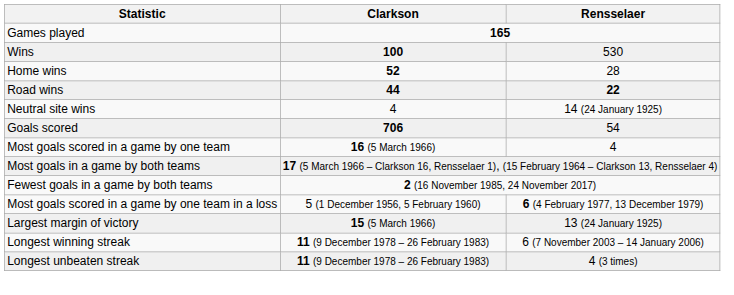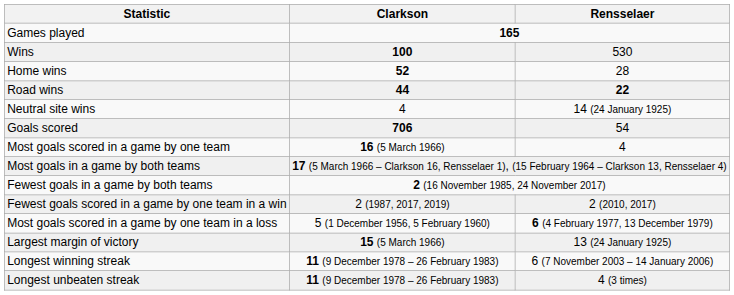+ row: (147, 204)
